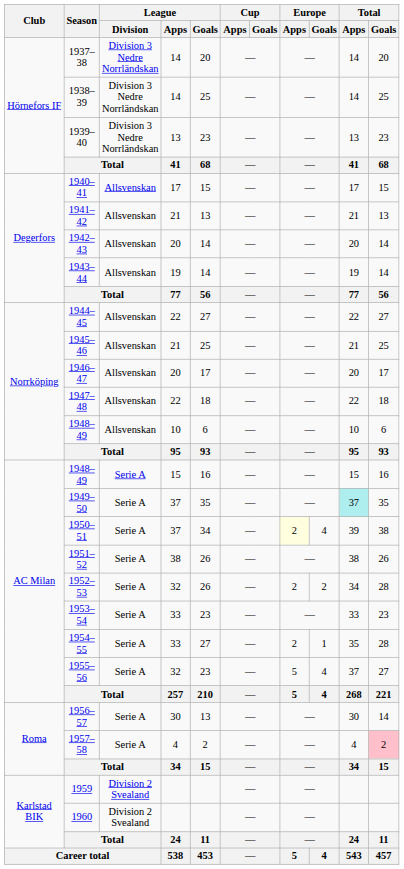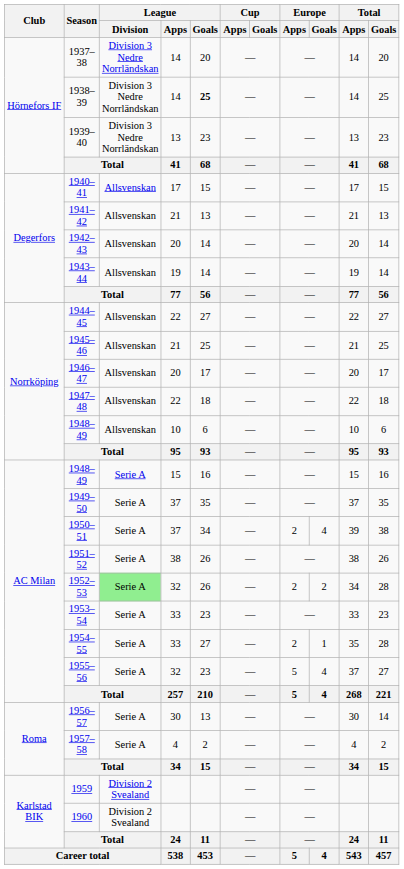(205, 97) normal -> (205, 97) bold
(354, 502) paleturquoise background -> (354, 502) no background
(294, 530) lightyellow background -> (294, 530) no background
(130, 587) no background -> (130, 587) lightgreen background
(384, 744) pink background -> (384, 744) no background
